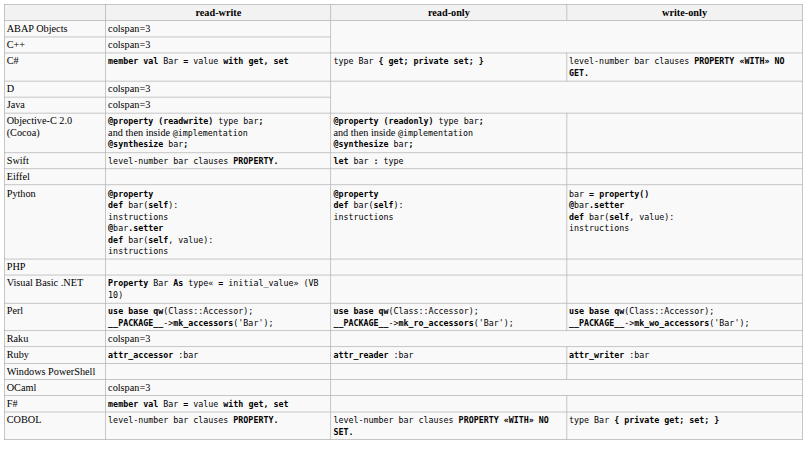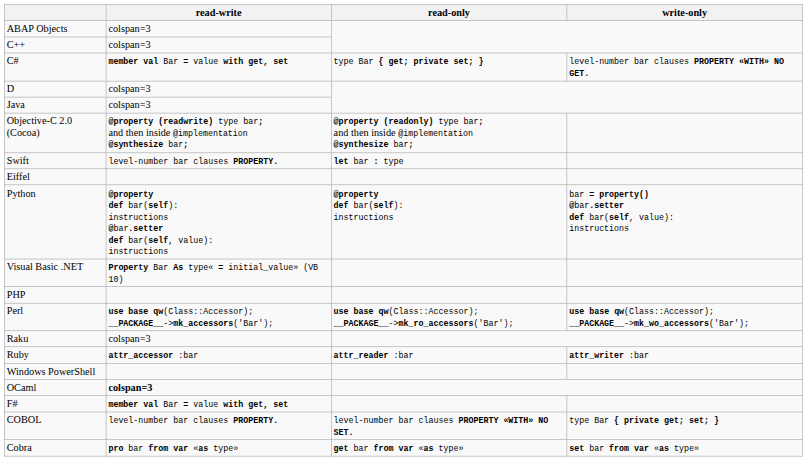rows swapped: (45, 283) <-> (16, 267)
(129, 387) normal -> (130, 387) bold
+ row: (19, 447)
